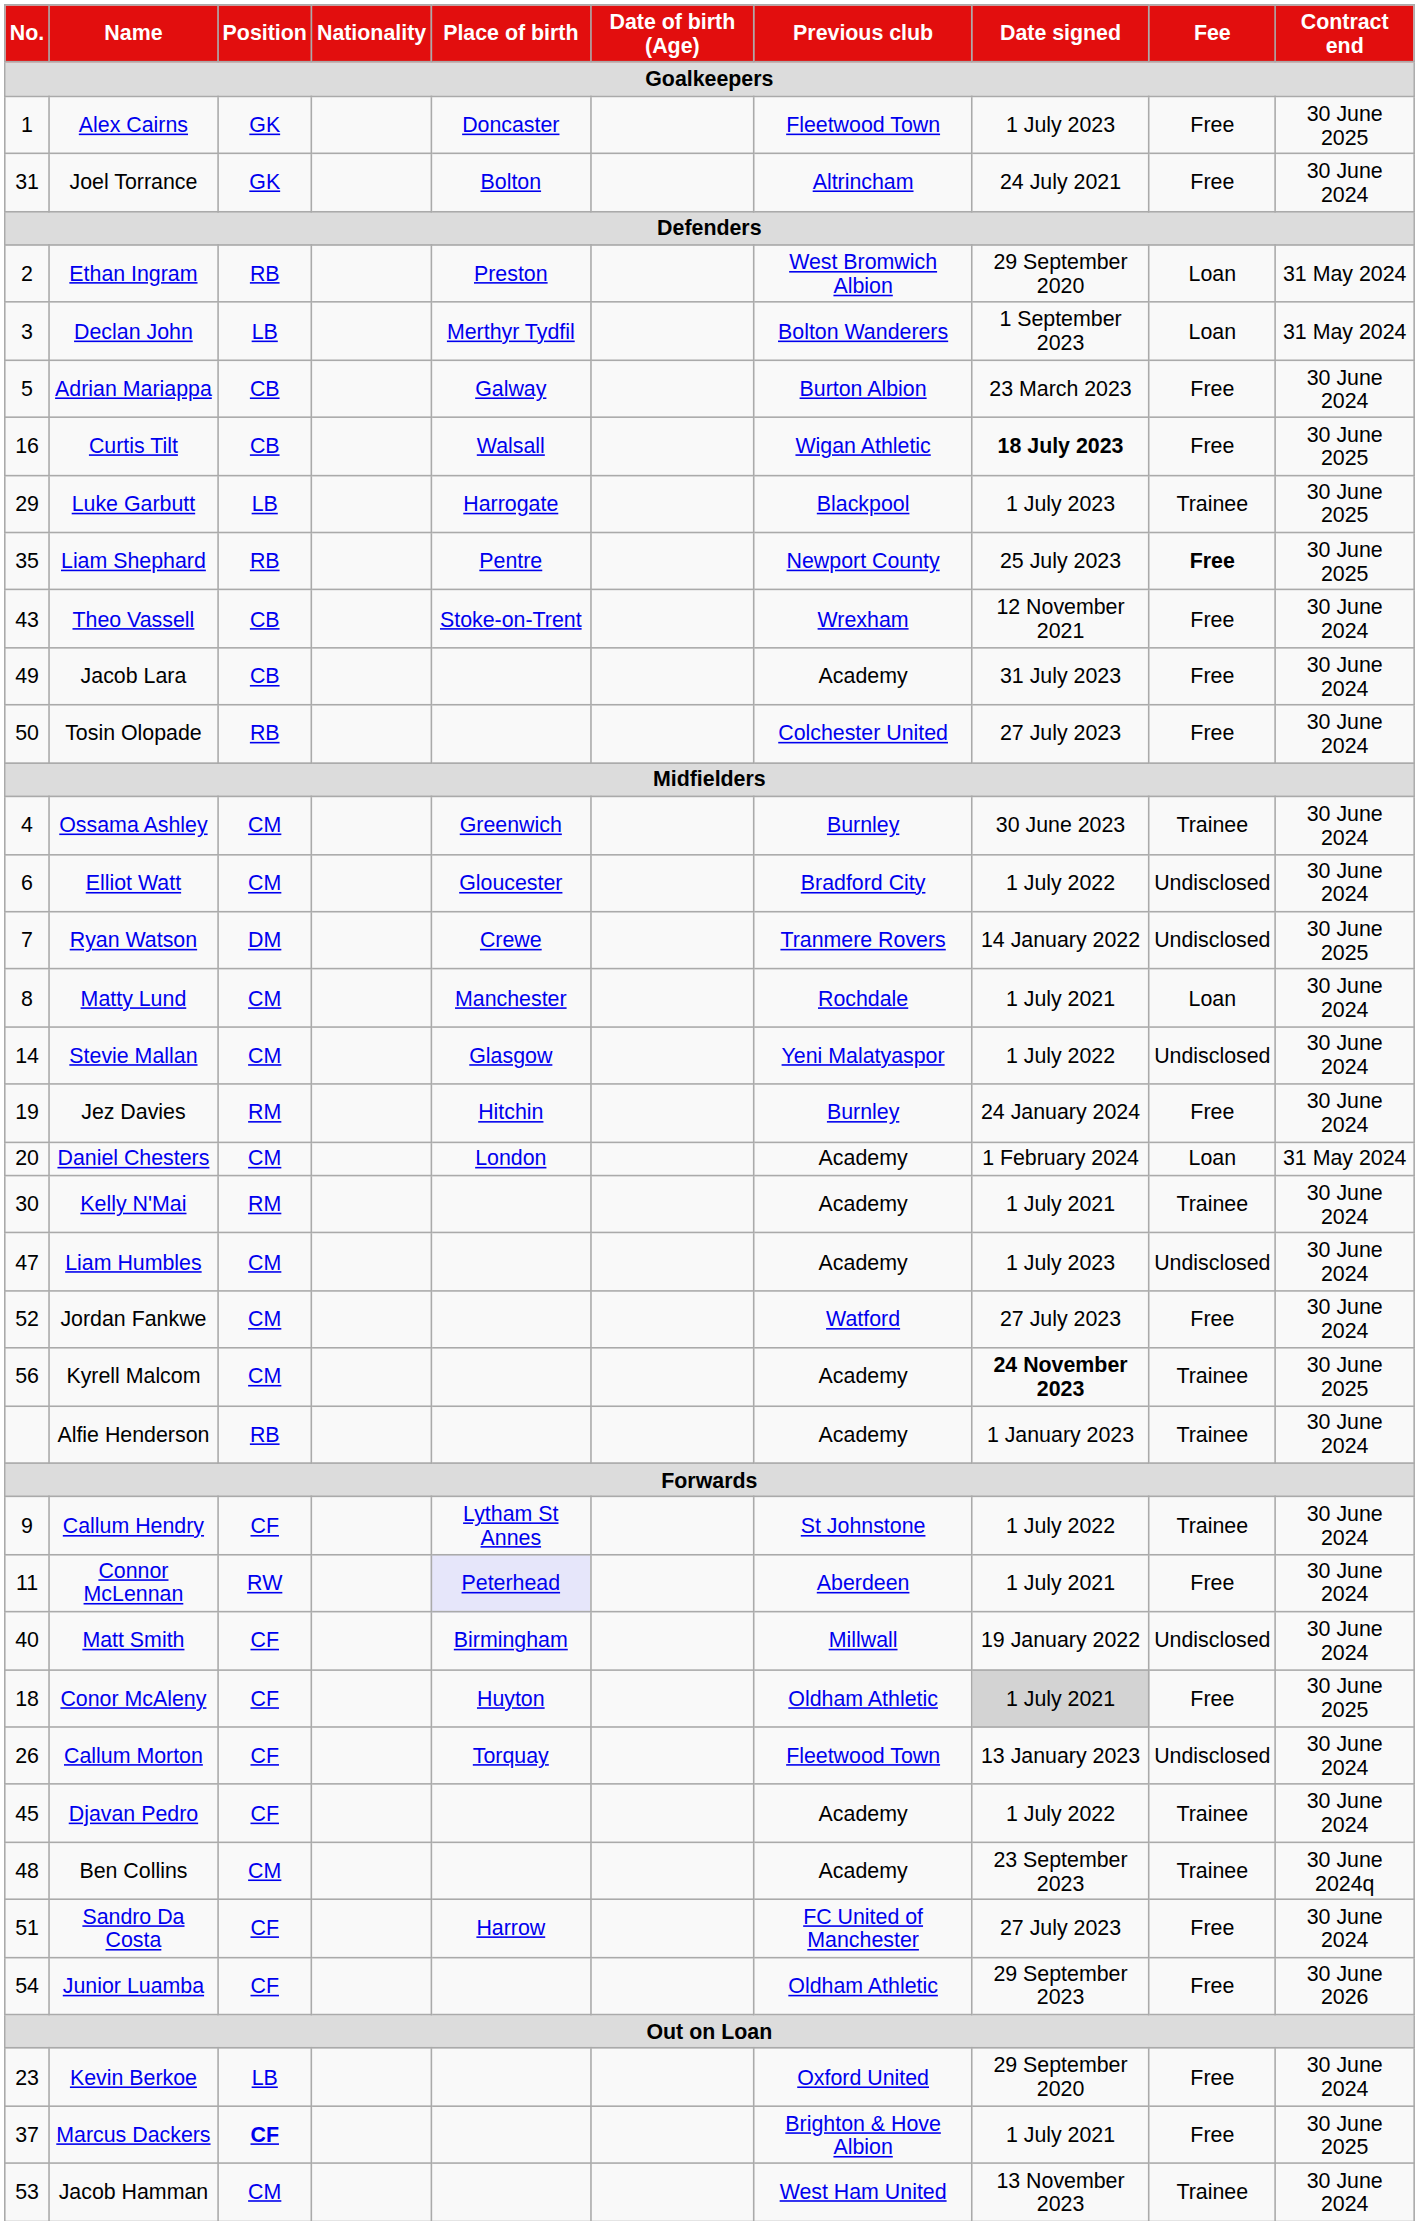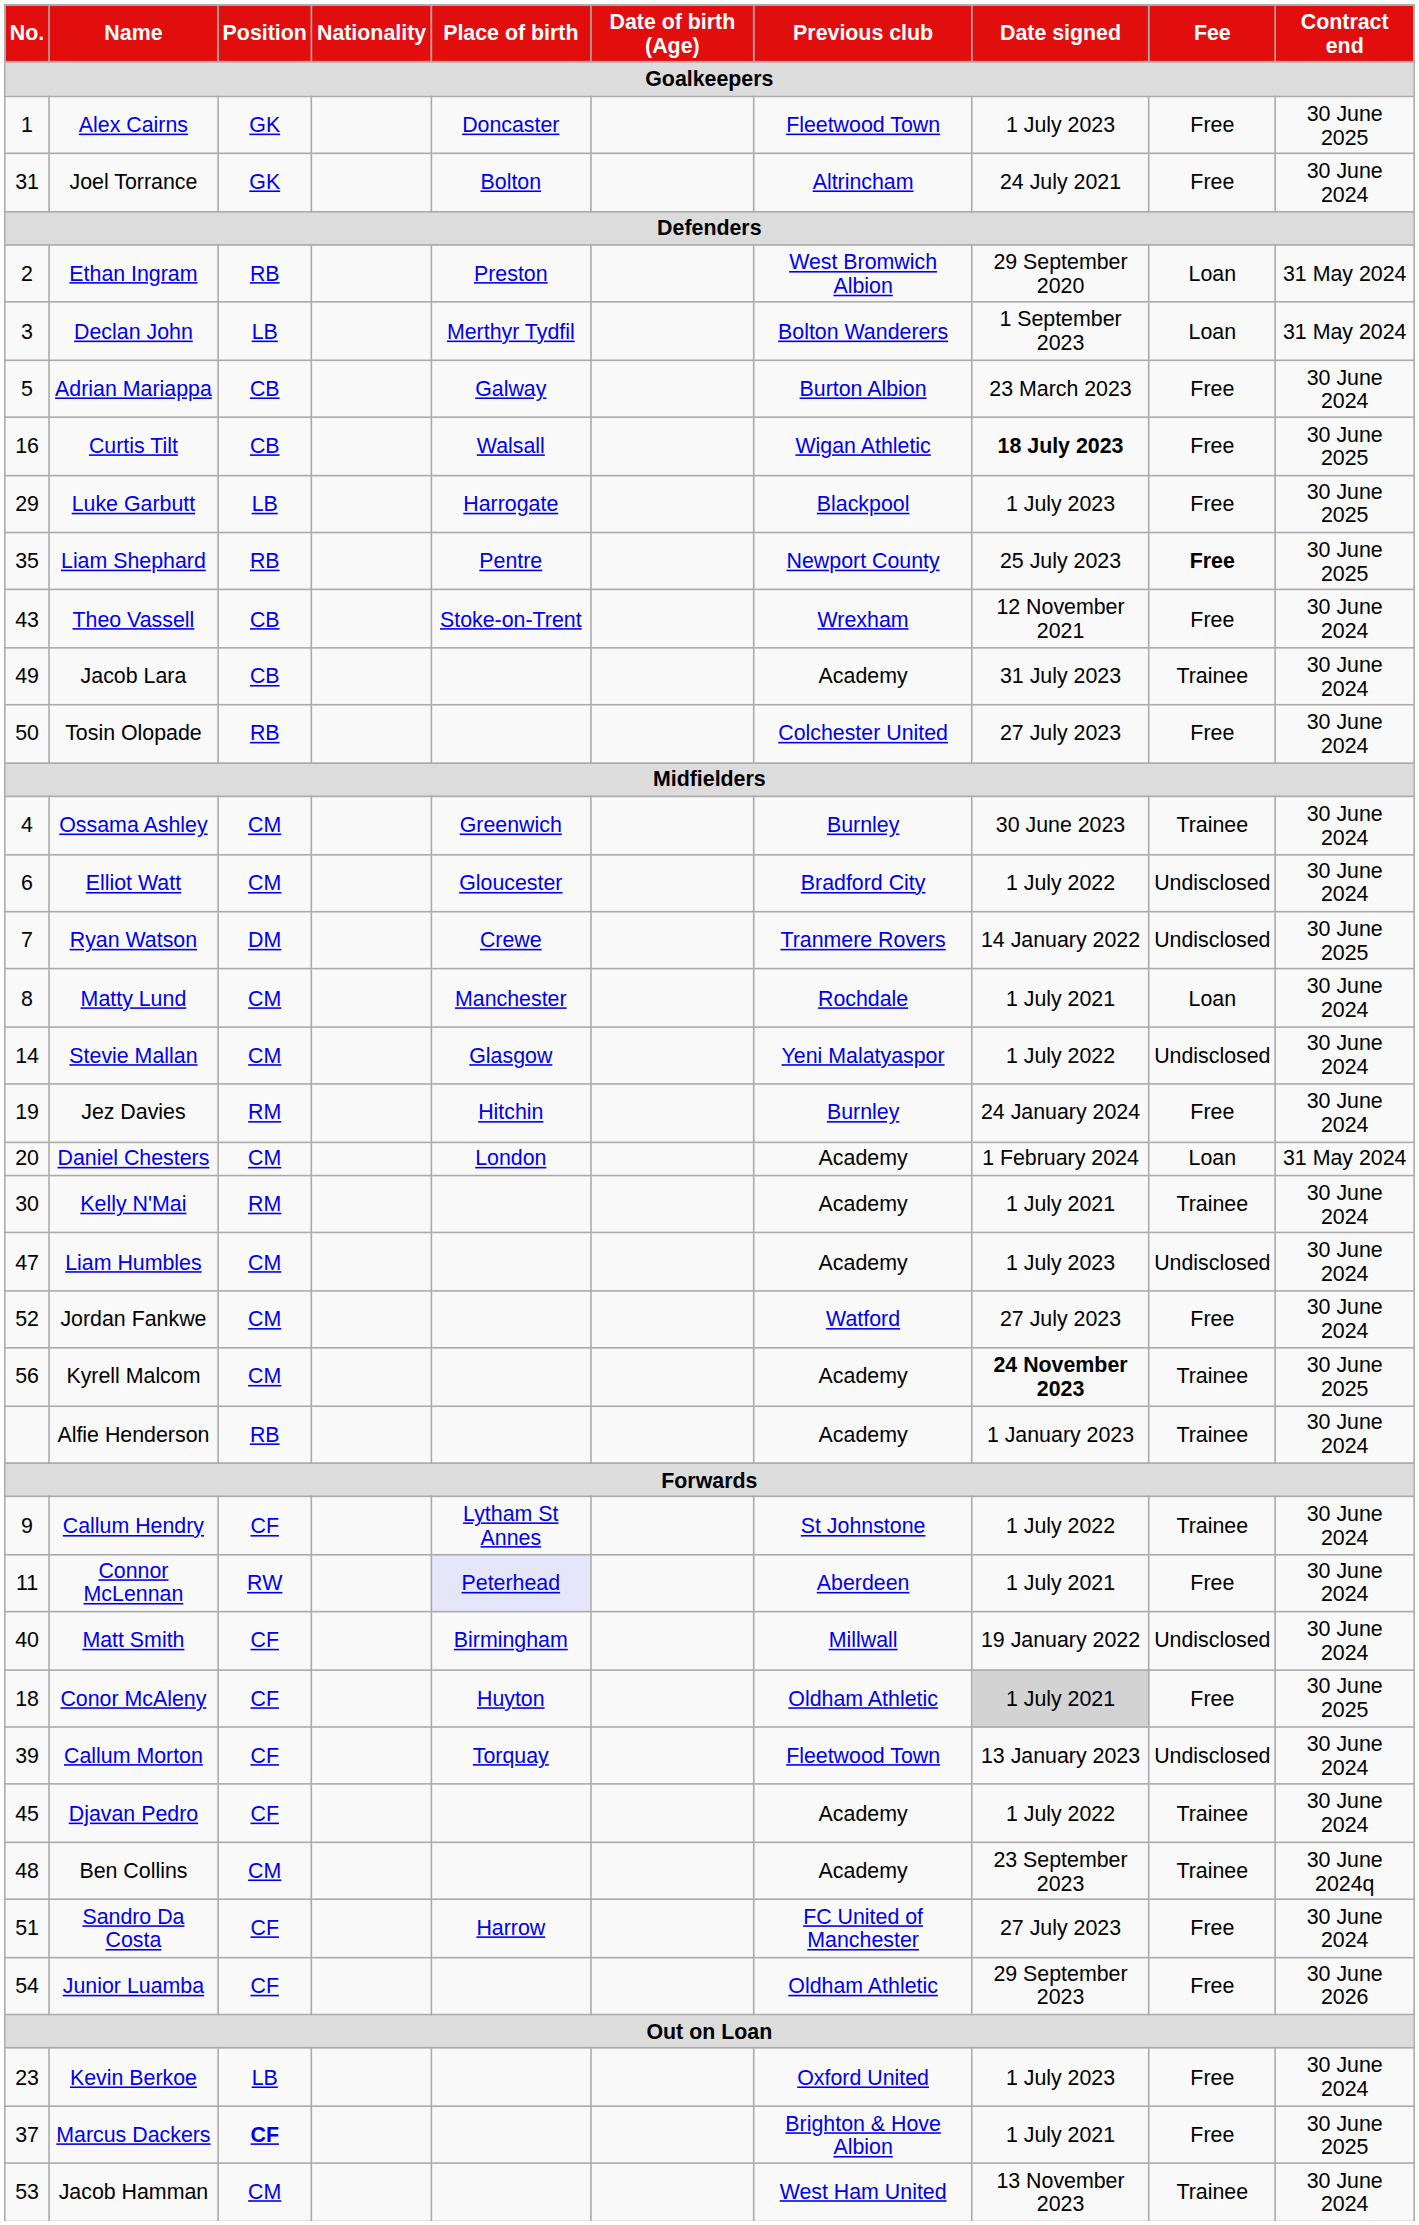(1212, 503) Trainee -> (1212, 503) Free
(1212, 676) Free -> (1212, 676) Trainee
(27, 1755) 26 -> (27, 1755) 39
(1061, 2077) 29 September 2020 -> (1061, 2077) 1 July 2023
